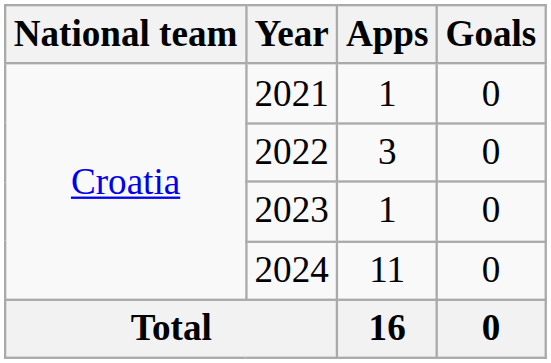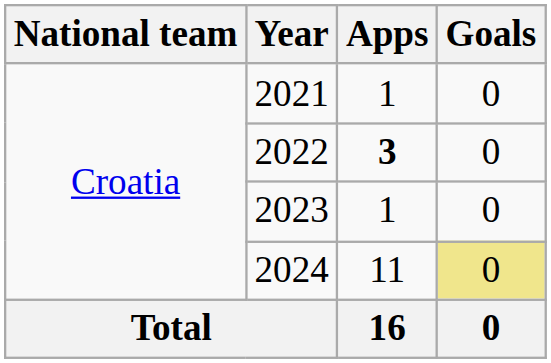(387, 151) normal -> (387, 151) bold
(491, 269) no background -> (491, 269) khaki background
